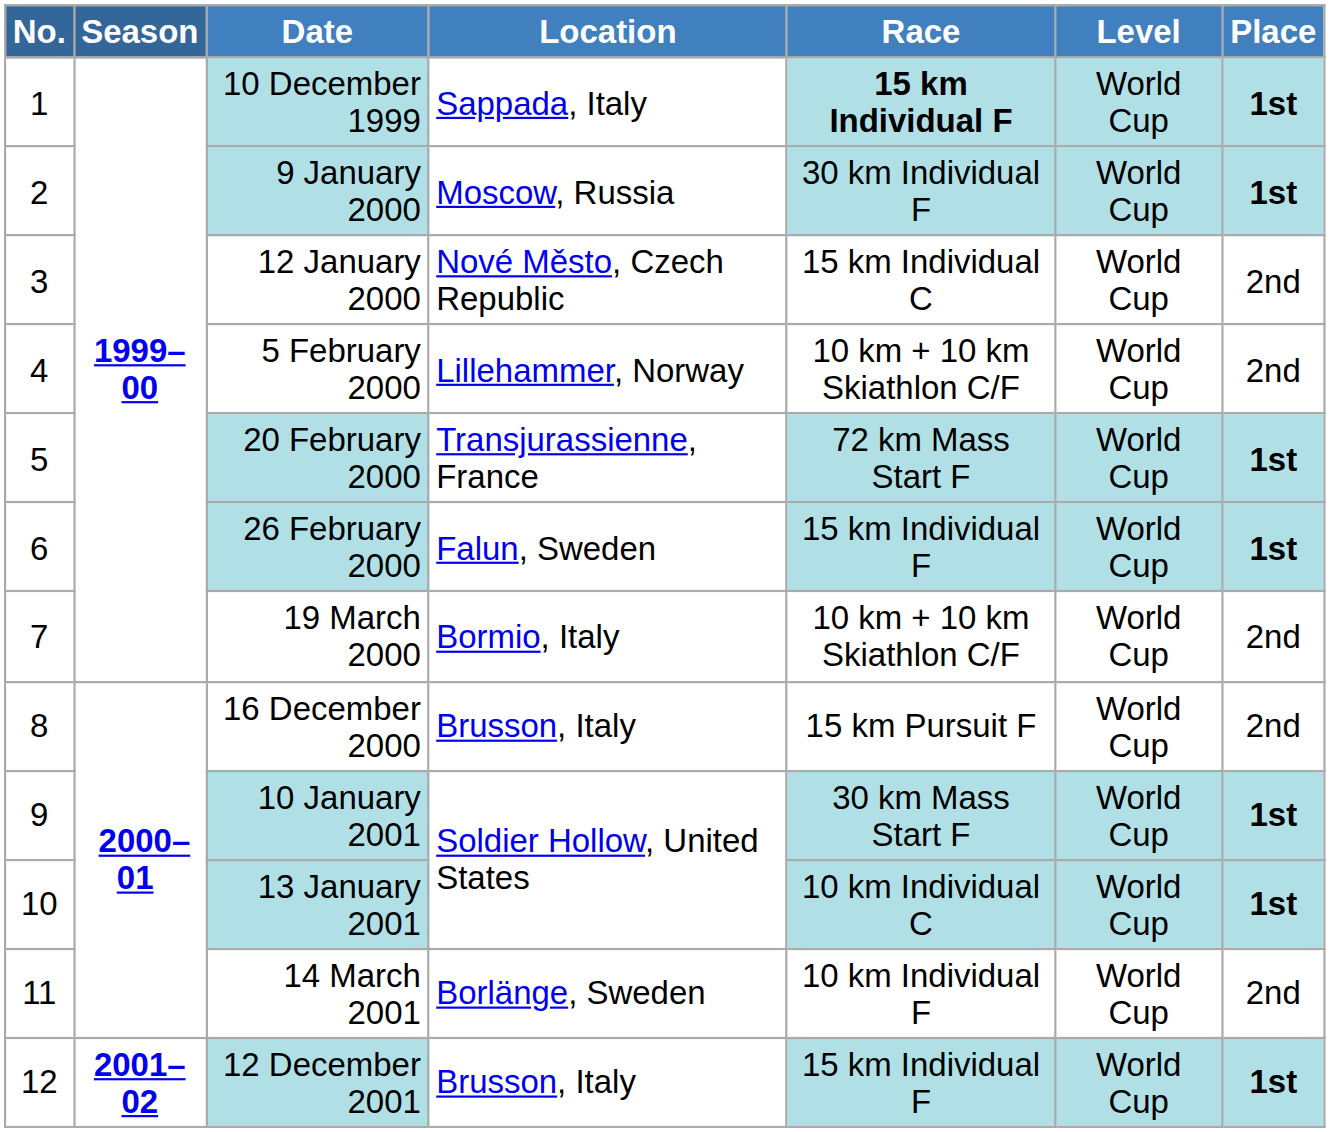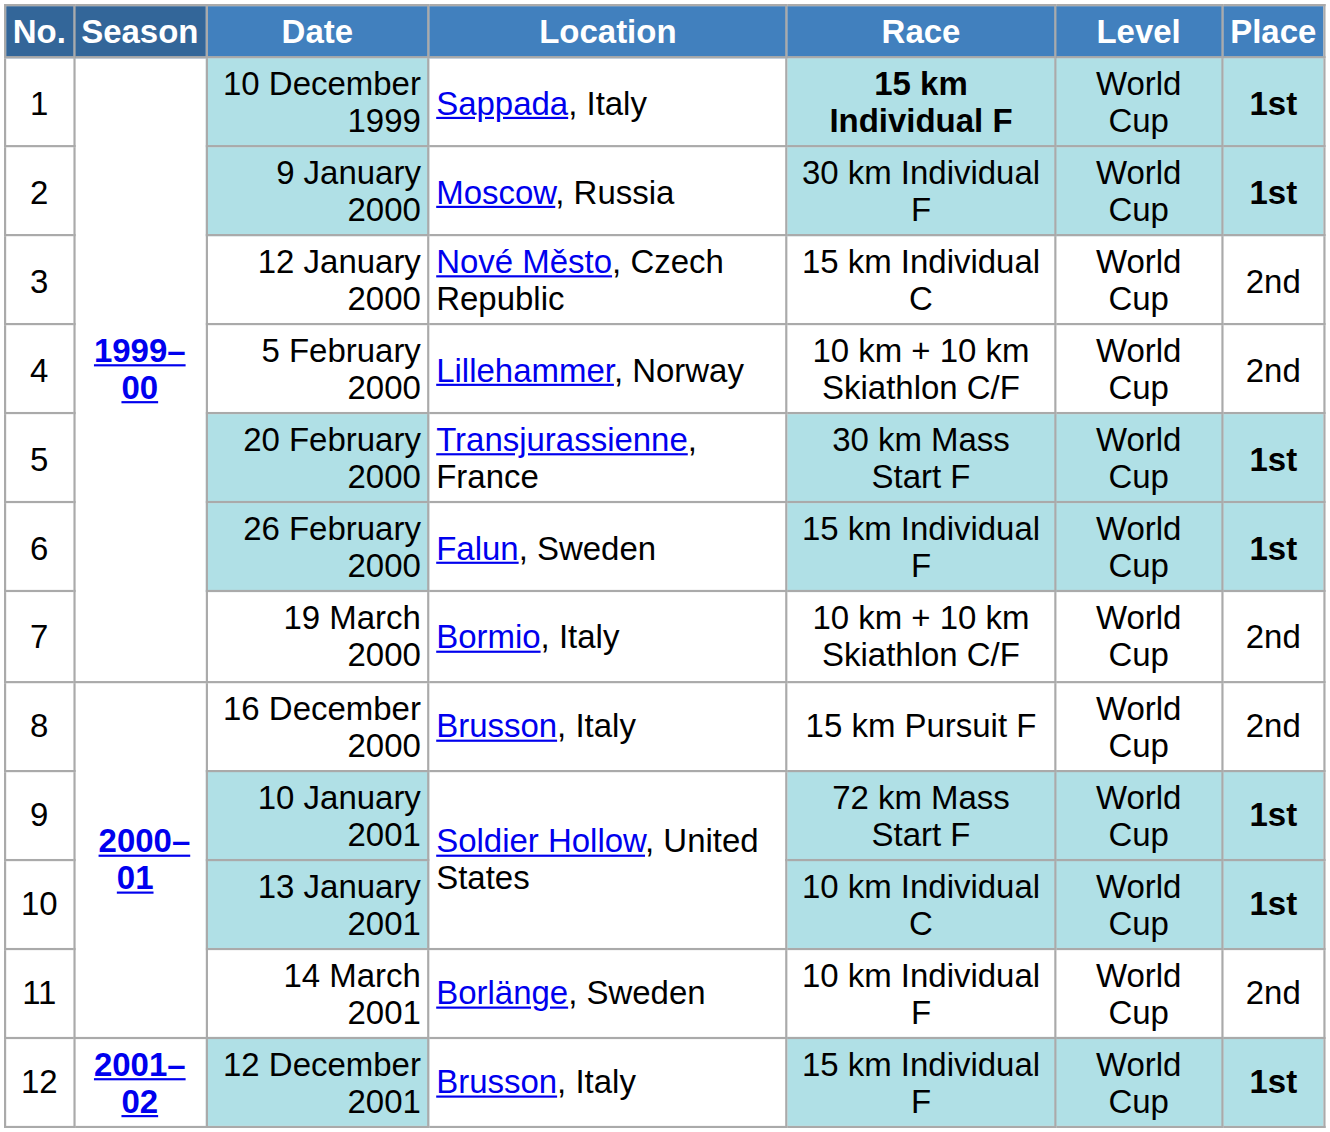(921, 458) 72 km Mass Start F -> (921, 458) 30 km Mass Start F
(921, 815) 30 km Mass Start F -> (921, 815) 72 km Mass Start F
